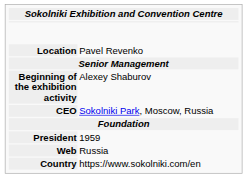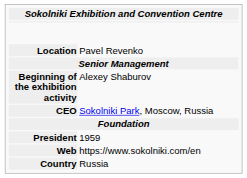(94, 150) Russia -> (140, 150) https://www.sokolniki.com/en
(140, 163) https://www.sokolniki.com/en -> (94, 163) Russia
